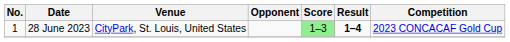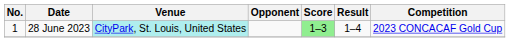(170, 28) no background -> (170, 28) paleturquoise background
(353, 28) bold -> (353, 28) normal
